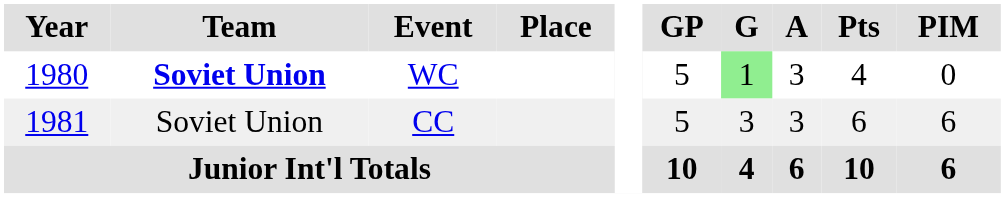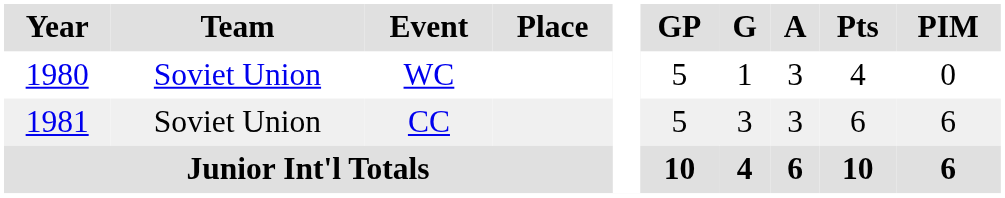(239, 74) bold -> (237, 74) normal
(747, 74) lightgreen background -> (745, 74) no background
